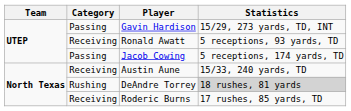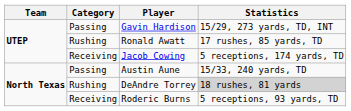(93, 41) Receiving -> (88, 41) Rushing
(269, 41) 5 receptions, 93 yards, TD -> (261, 41) 17 rushes, 85 yards, TD
(88, 56) Passing -> (93, 56) Receiving
(93, 70) Receiving -> (88, 70) Passing
(261, 99) 17 rushes, 85 yards, TD -> (269, 99) 5 receptions, 93 yards, TD
